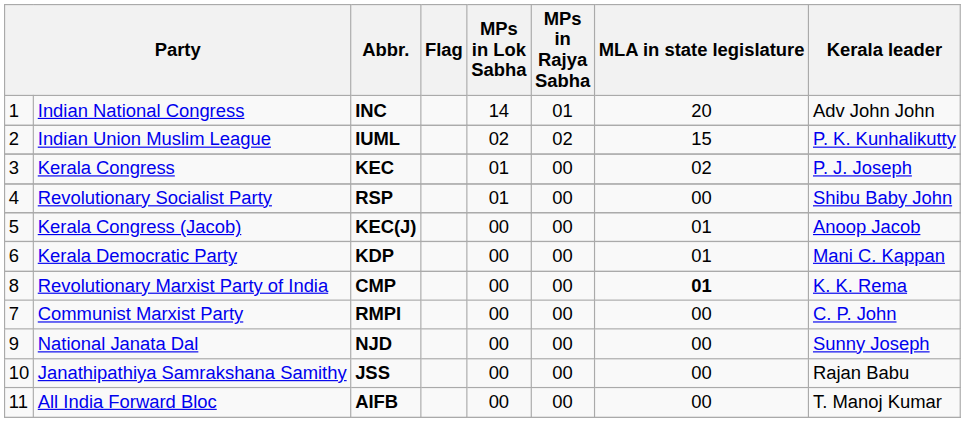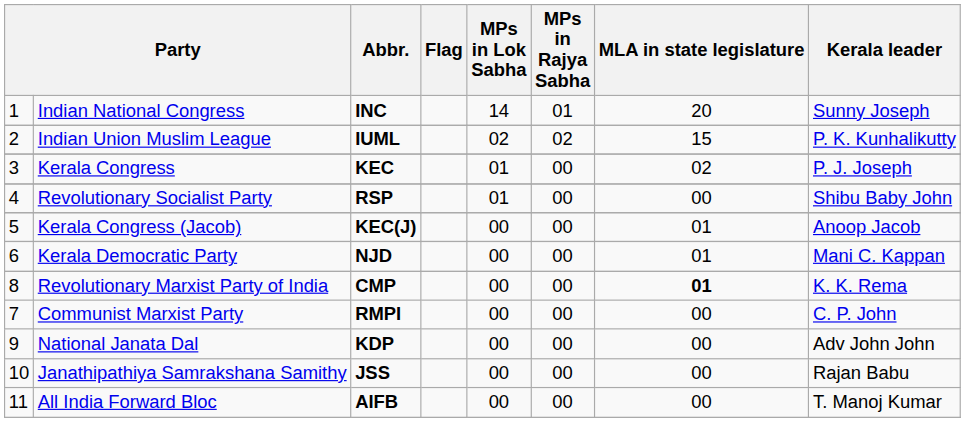(874, 110) Adv John John -> (871, 110) Sunny Joseph
(375, 256) KDP -> (374, 256) NJD
(374, 343) NJD -> (375, 343) KDP
(871, 343) Sunny Joseph -> (874, 343) Adv John John
